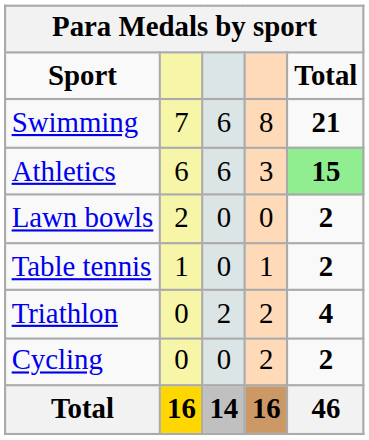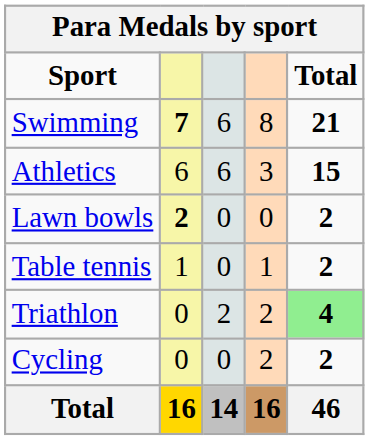(181, 123) normal -> (181, 123) bold
(326, 170) lightgreen background -> (326, 170) no background
(181, 218) normal -> (181, 218) bold
(326, 313) no background -> (326, 313) lightgreen background
